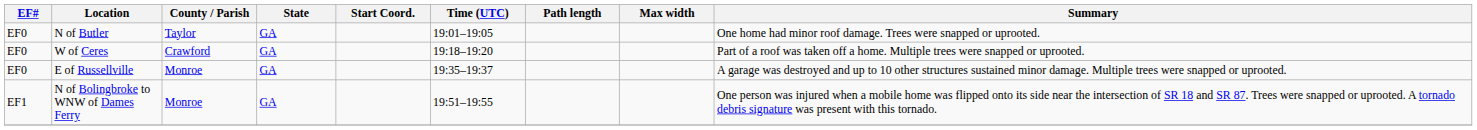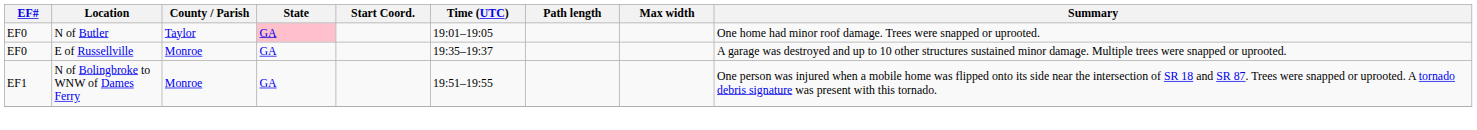(268, 32) no background -> (268, 32) pink background
- row: (81, 51)
